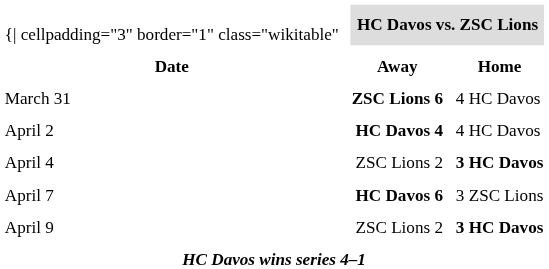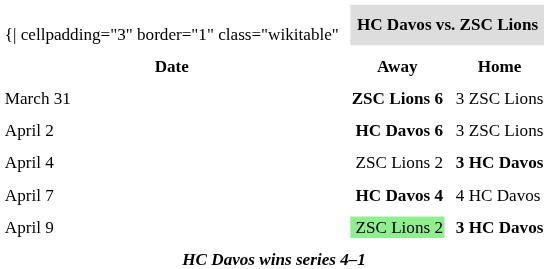(498, 98) 4 HC Davos -> (500, 98) 3 ZSC Lions
(399, 130) HC Davos 4 -> (399, 130) HC Davos 6
(498, 130) 4 HC Davos -> (500, 130) 3 ZSC Lions
(399, 195) HC Davos 6 -> (399, 195) HC Davos 4
(500, 195) 3 ZSC Lions -> (498, 195) 4 HC Davos
(399, 227) no background -> (399, 227) lightgreen background
